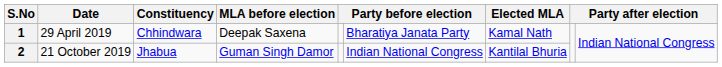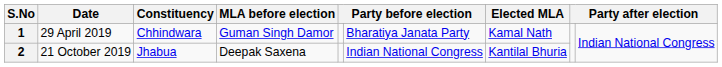(263, 33) Deepak Saxena -> (276, 33) Guman Singh Damor
(276, 52) Guman Singh Damor -> (263, 52) Deepak Saxena
